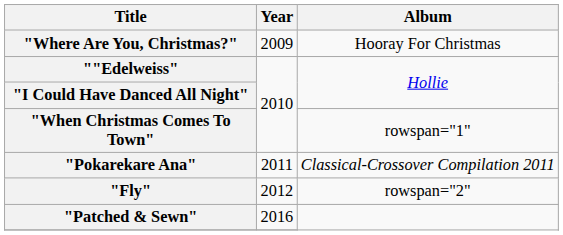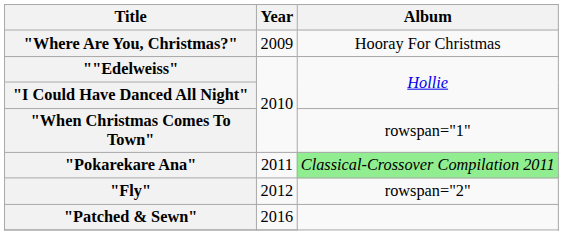(428, 165) no background -> (428, 165) lightgreen background
